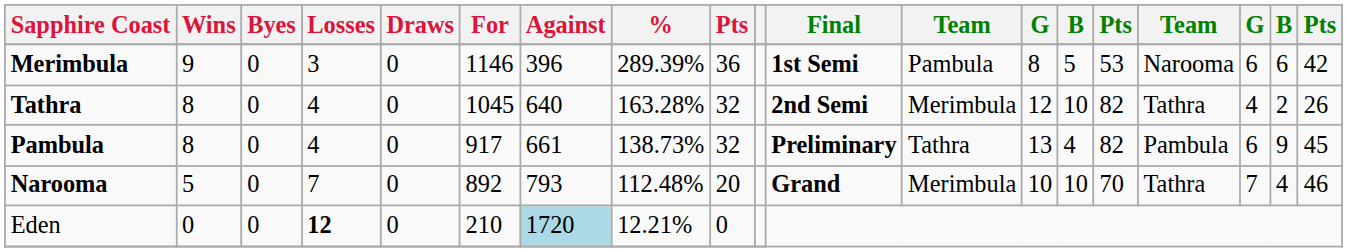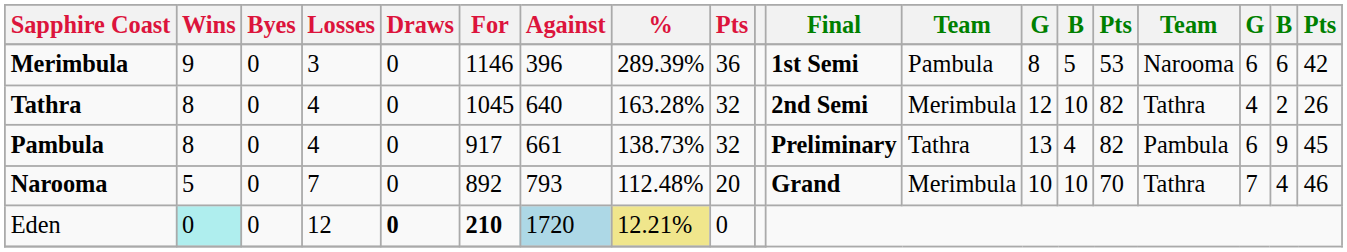(188, 224) no background -> (188, 224) paleturquoise background
(320, 224) bold -> (320, 224) normal
(393, 224) normal -> (393, 224) bold
(484, 224) normal -> (484, 224) bold
(655, 224) no background -> (655, 224) khaki background
